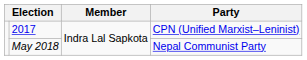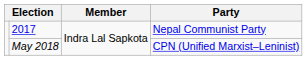(226, 30) CPN (Unified Marxist–Leninist) -> (209, 30) Nepal Communist Party
(209, 47) Nepal Communist Party -> (226, 47) CPN (Unified Marxist–Leninist)
